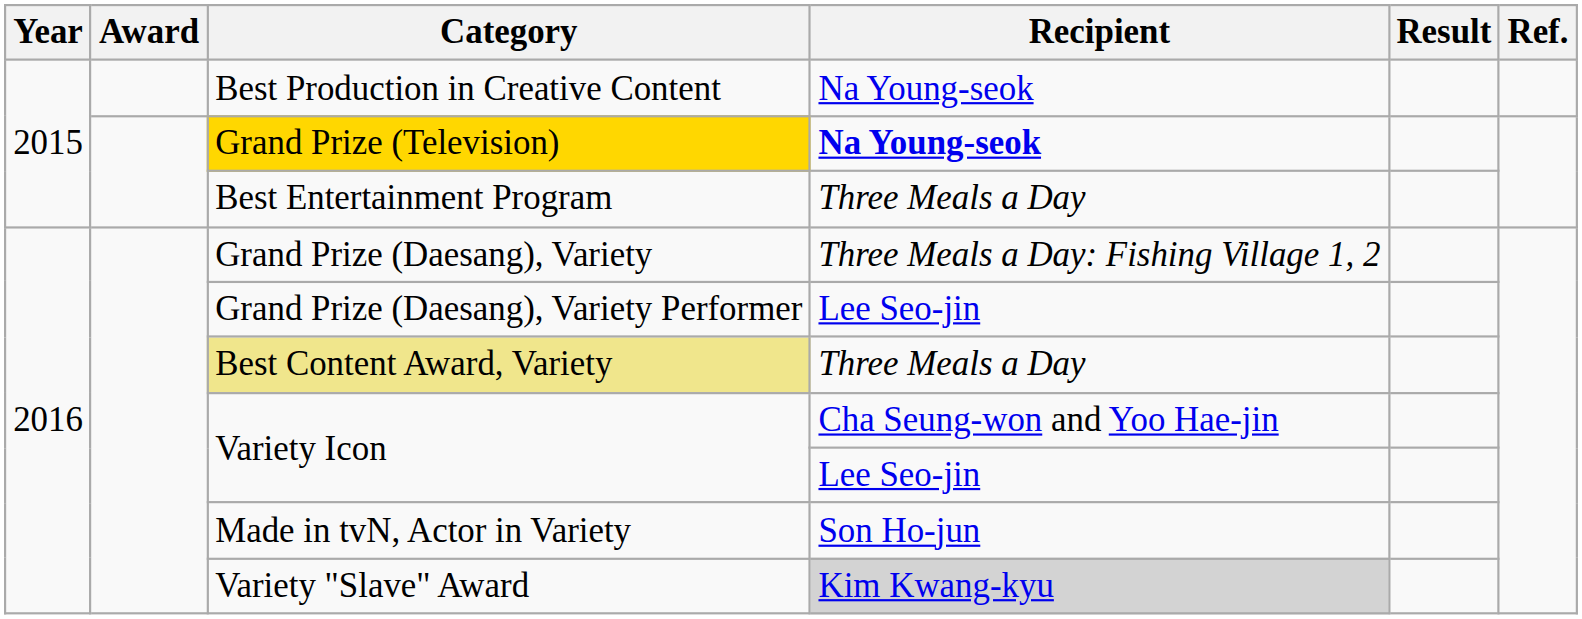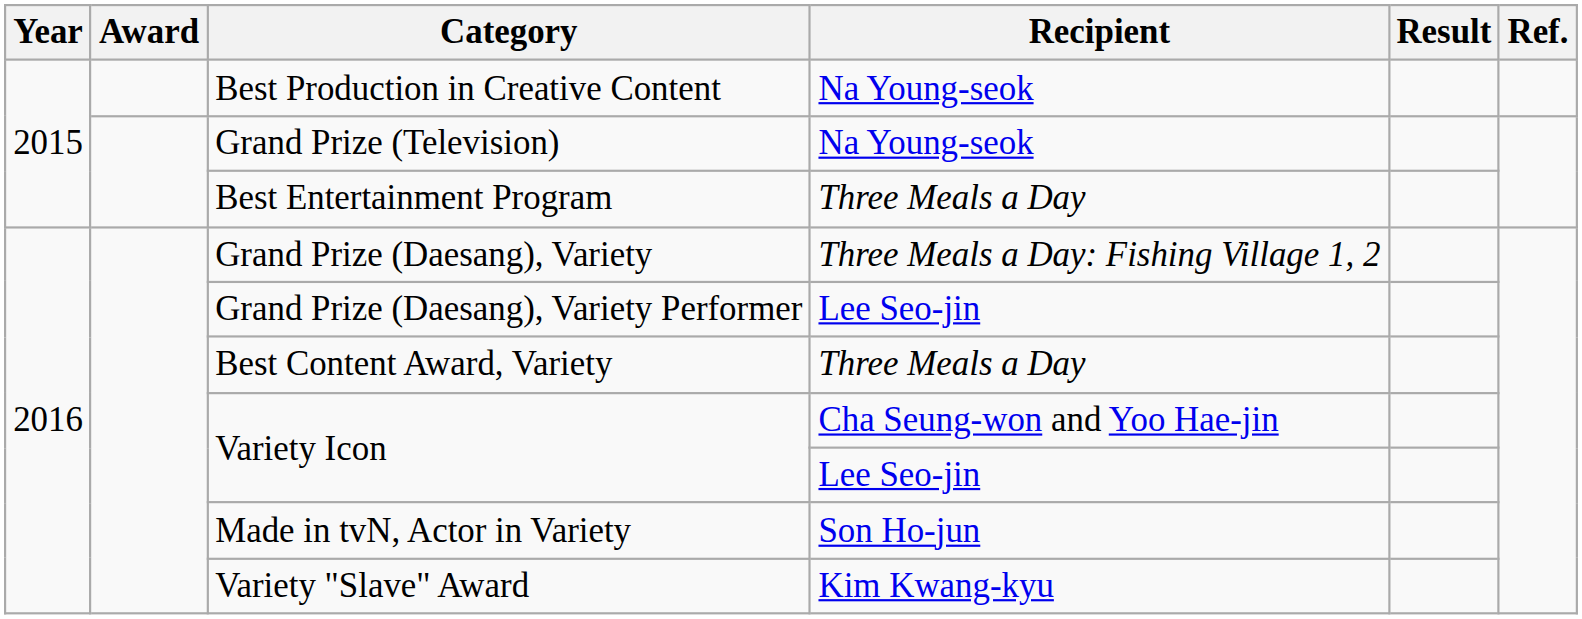(387, 142) gold background -> (387, 142) no background
(930, 142) bold -> (926, 142) normal
(414, 364) khaki background -> (414, 364) no background
(936, 585) lightgrey background -> (936, 585) no background
